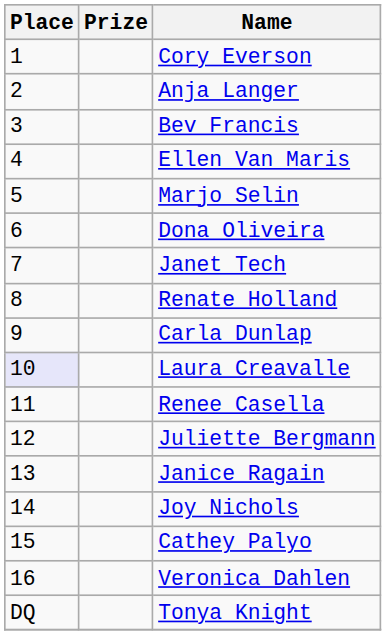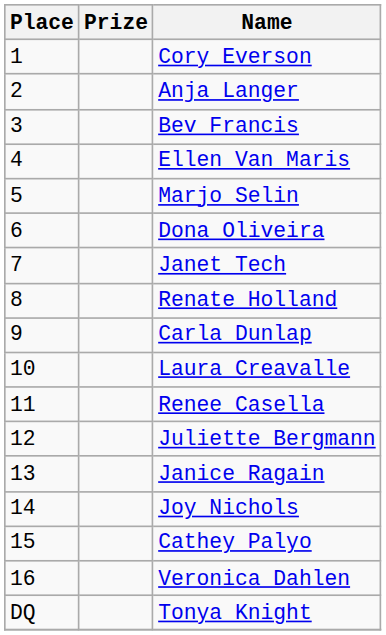(23, 370) lavender background -> (23, 370) no background
